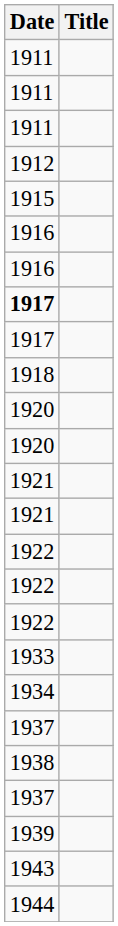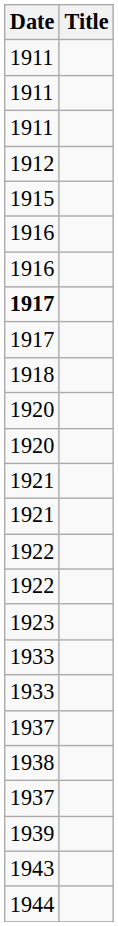(32, 621) 1922 -> (32, 621) 1923
(32, 692) 1934 -> (32, 692) 1933
